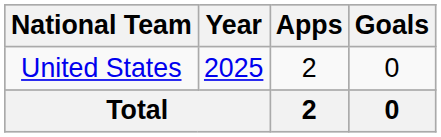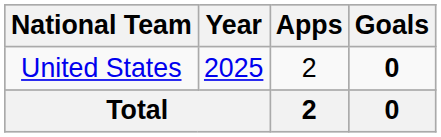(392, 68) normal -> (392, 68) bold
